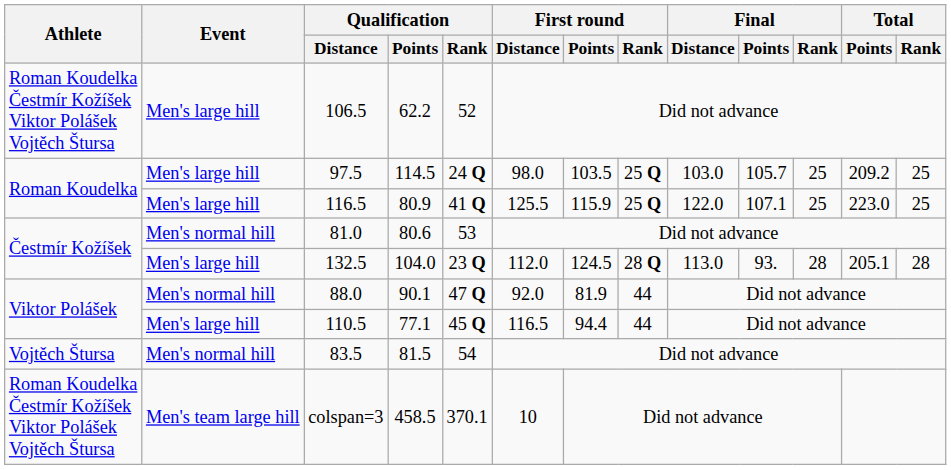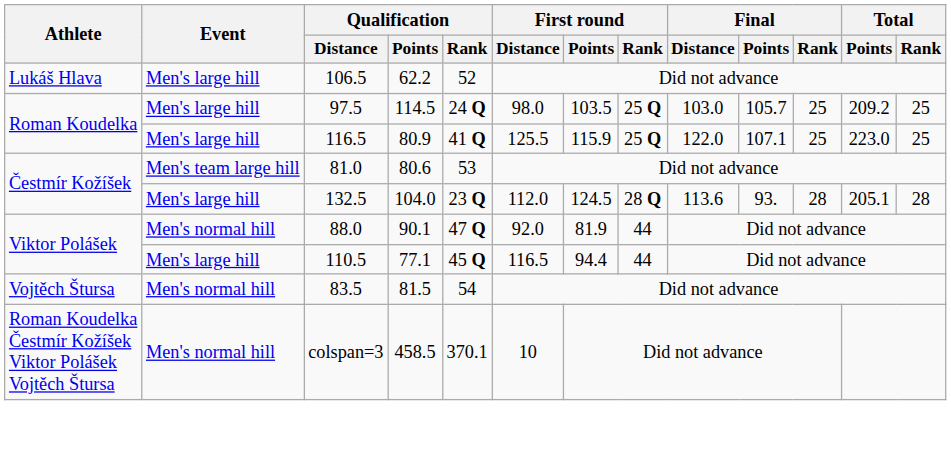(73, 111) Roman Koudelka Čestmír Kožíšek Viktor Polášek Vojtěch Štursa -> (55, 78) Lukáš Hlava
(211, 233) Men's normal hill -> (223, 169) Men's team large hill
(703, 264) 113.0 -> (703, 199) 113.6
(223, 417) Men's team large hill -> (211, 352) Men's normal hill
